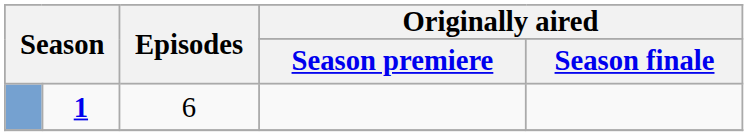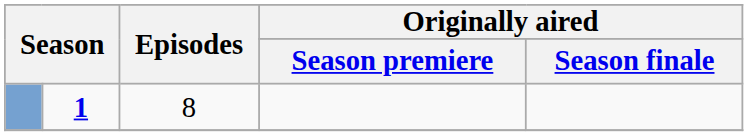(189, 106) 6 -> (189, 106) 8
